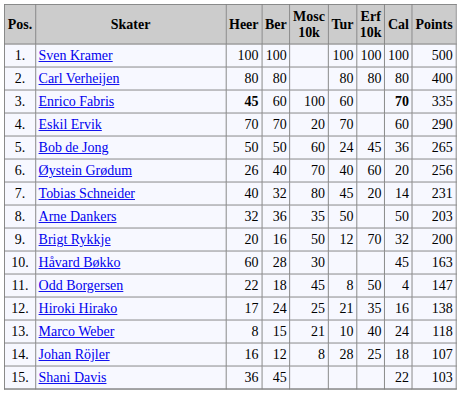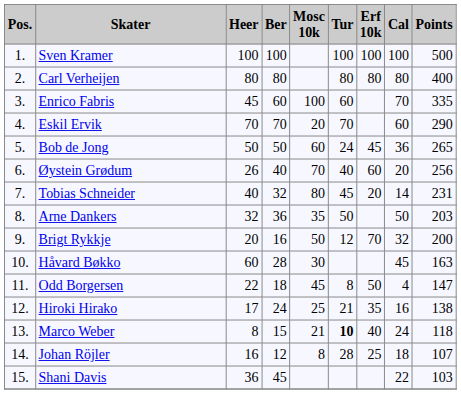(252, 101) bold -> (252, 101) normal
(402, 101) bold -> (402, 101) normal
(346, 331) normal -> (346, 331) bold
